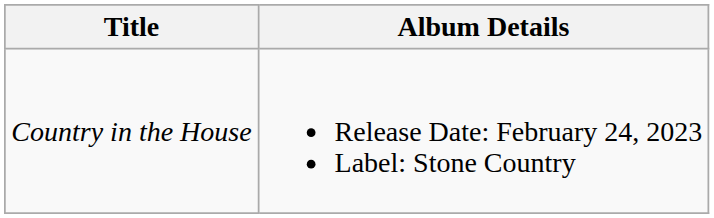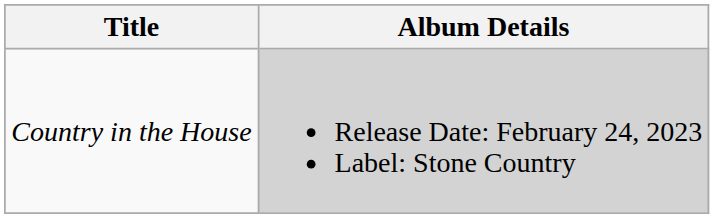(483, 147) no background -> (483, 147) lightgrey background
